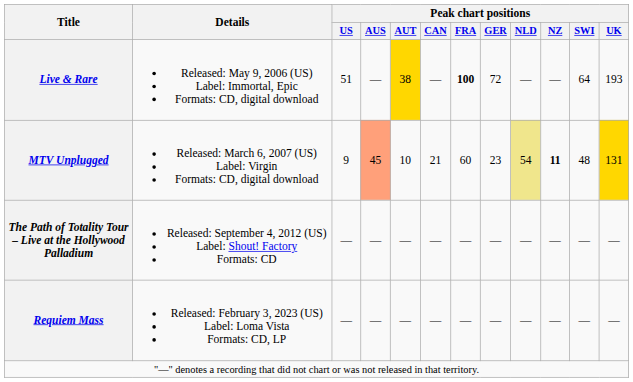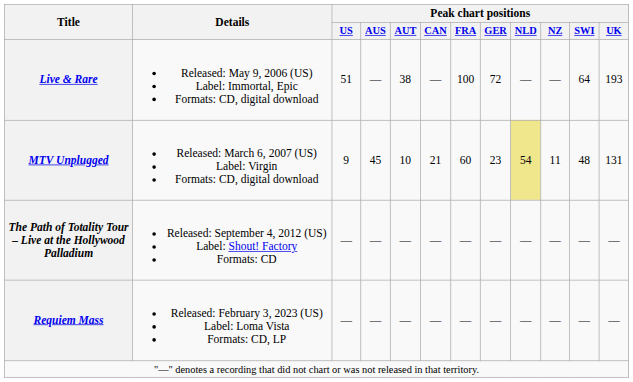(405, 79) gold background -> (405, 79) no background
(466, 79) bold -> (466, 79) normal
(375, 160) lightsalmon background -> (375, 160) no background
(555, 160) bold -> (555, 160) normal
(614, 160) gold background -> (614, 160) no background
